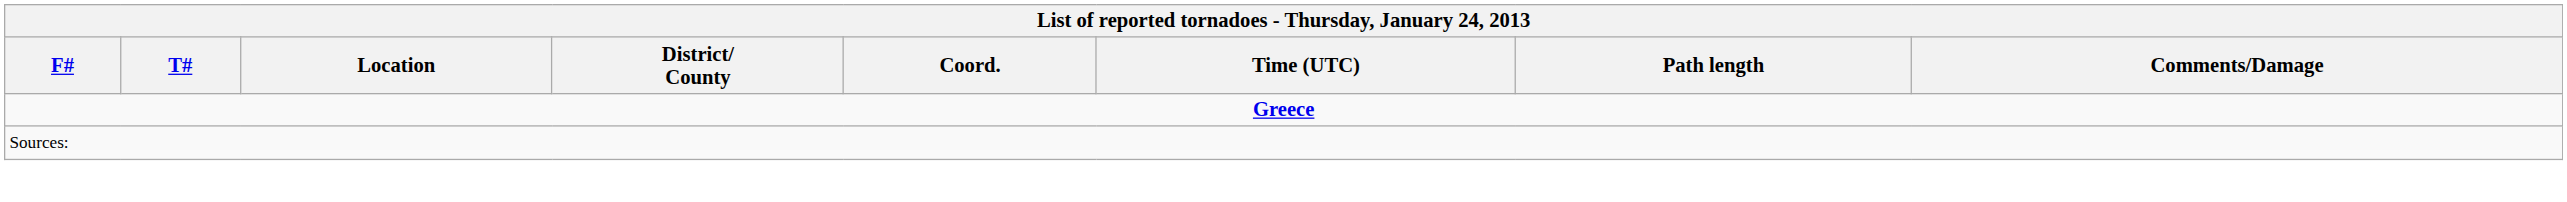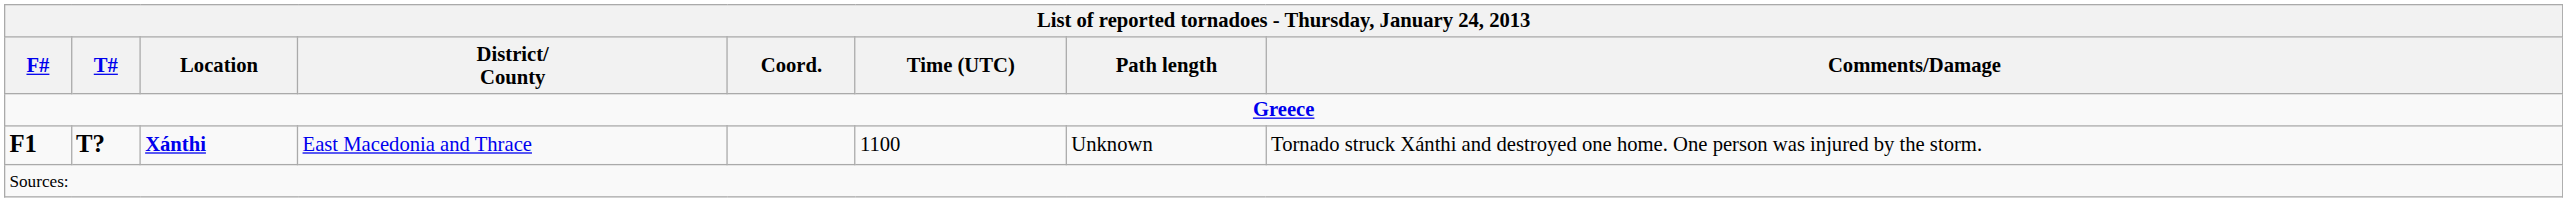+ row: (23, 144)
